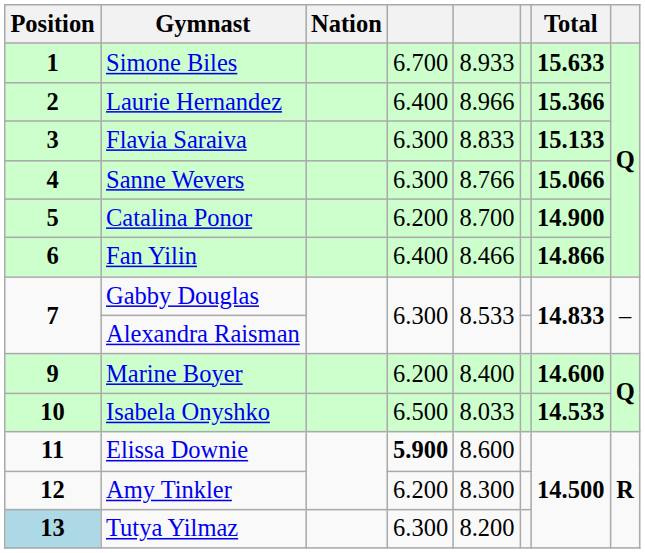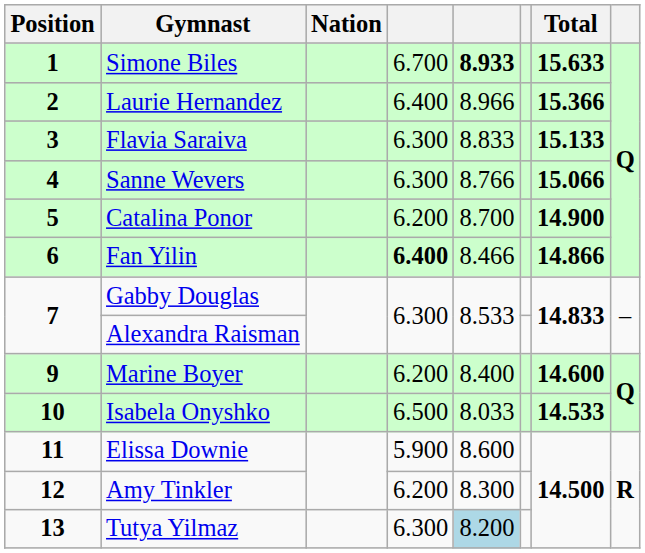(487, 62) normal -> (487, 62) bold
(421, 256) normal -> (421, 256) bold
(421, 450) bold -> (421, 450) normal
(53, 528) lightblue background -> (53, 528) no background
(487, 528) no background -> (487, 528) lightblue background
